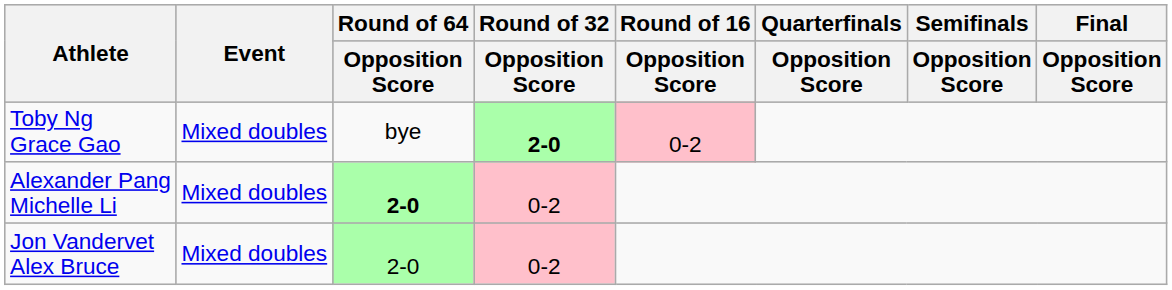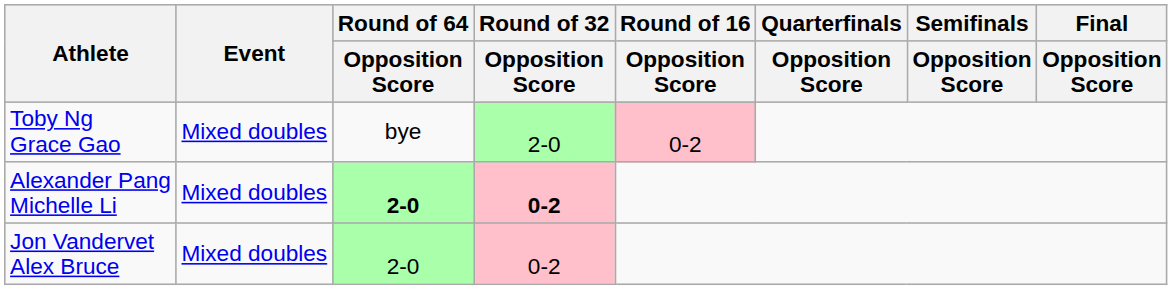(544, 145) bold -> (544, 145) normal
(544, 206) normal -> (544, 206) bold
